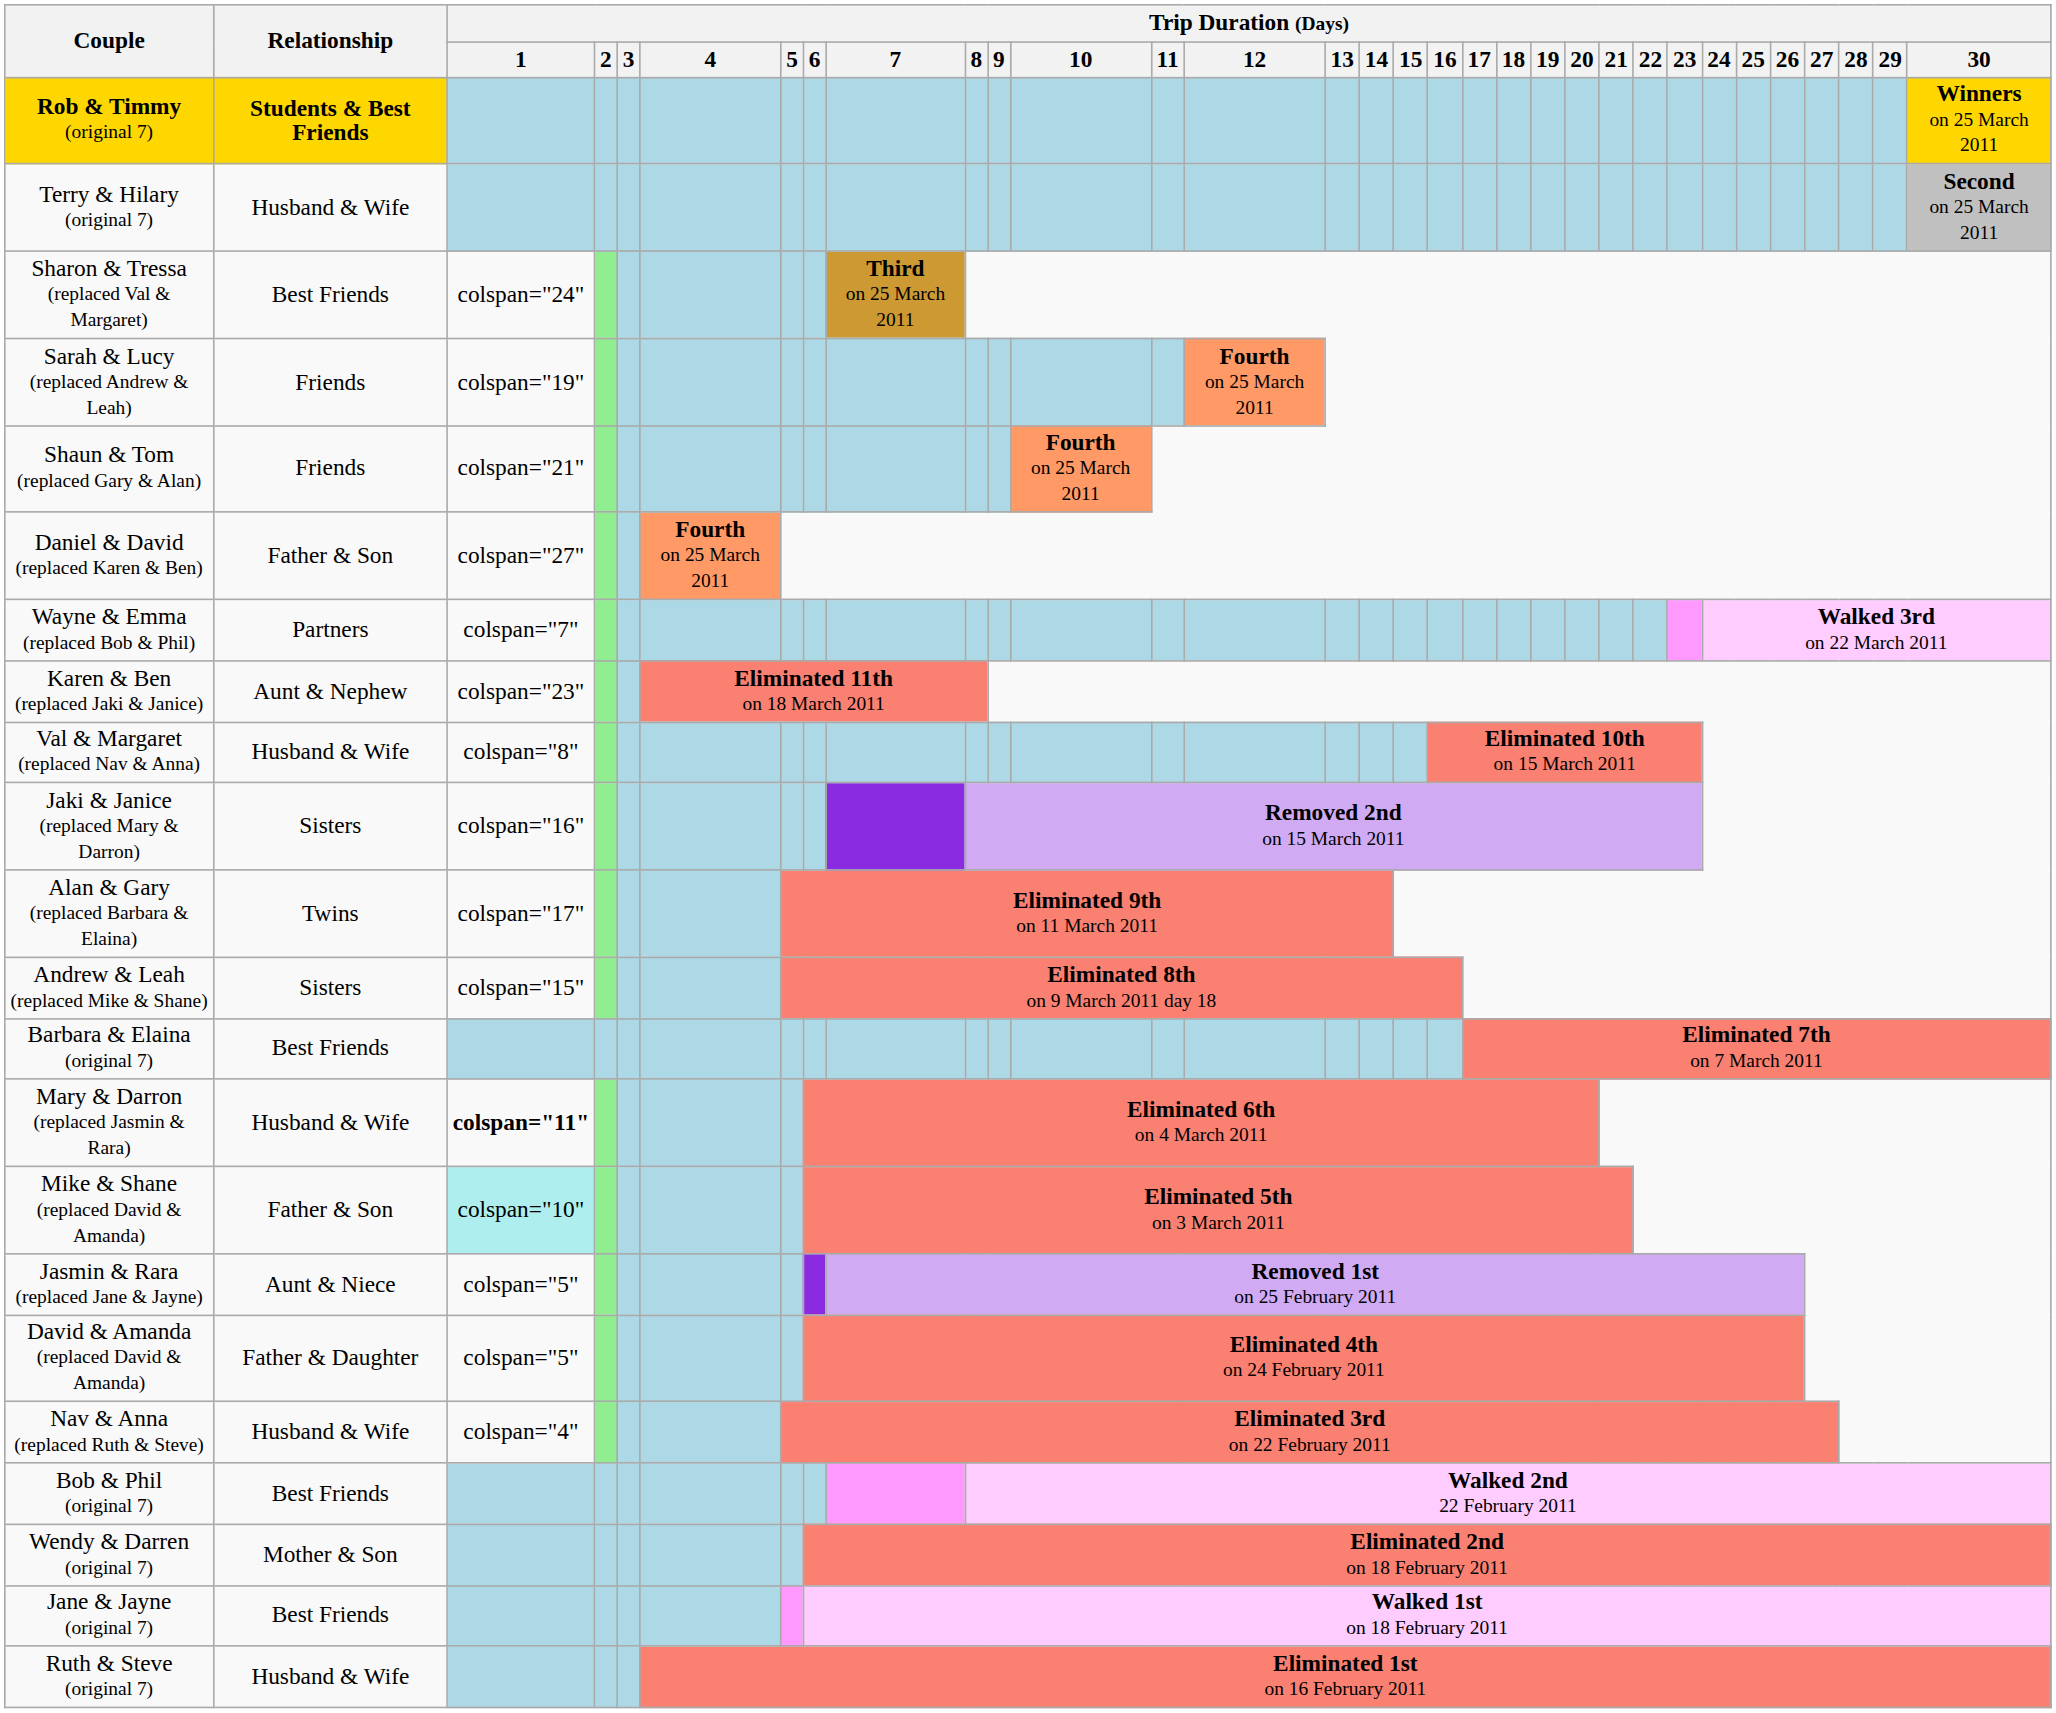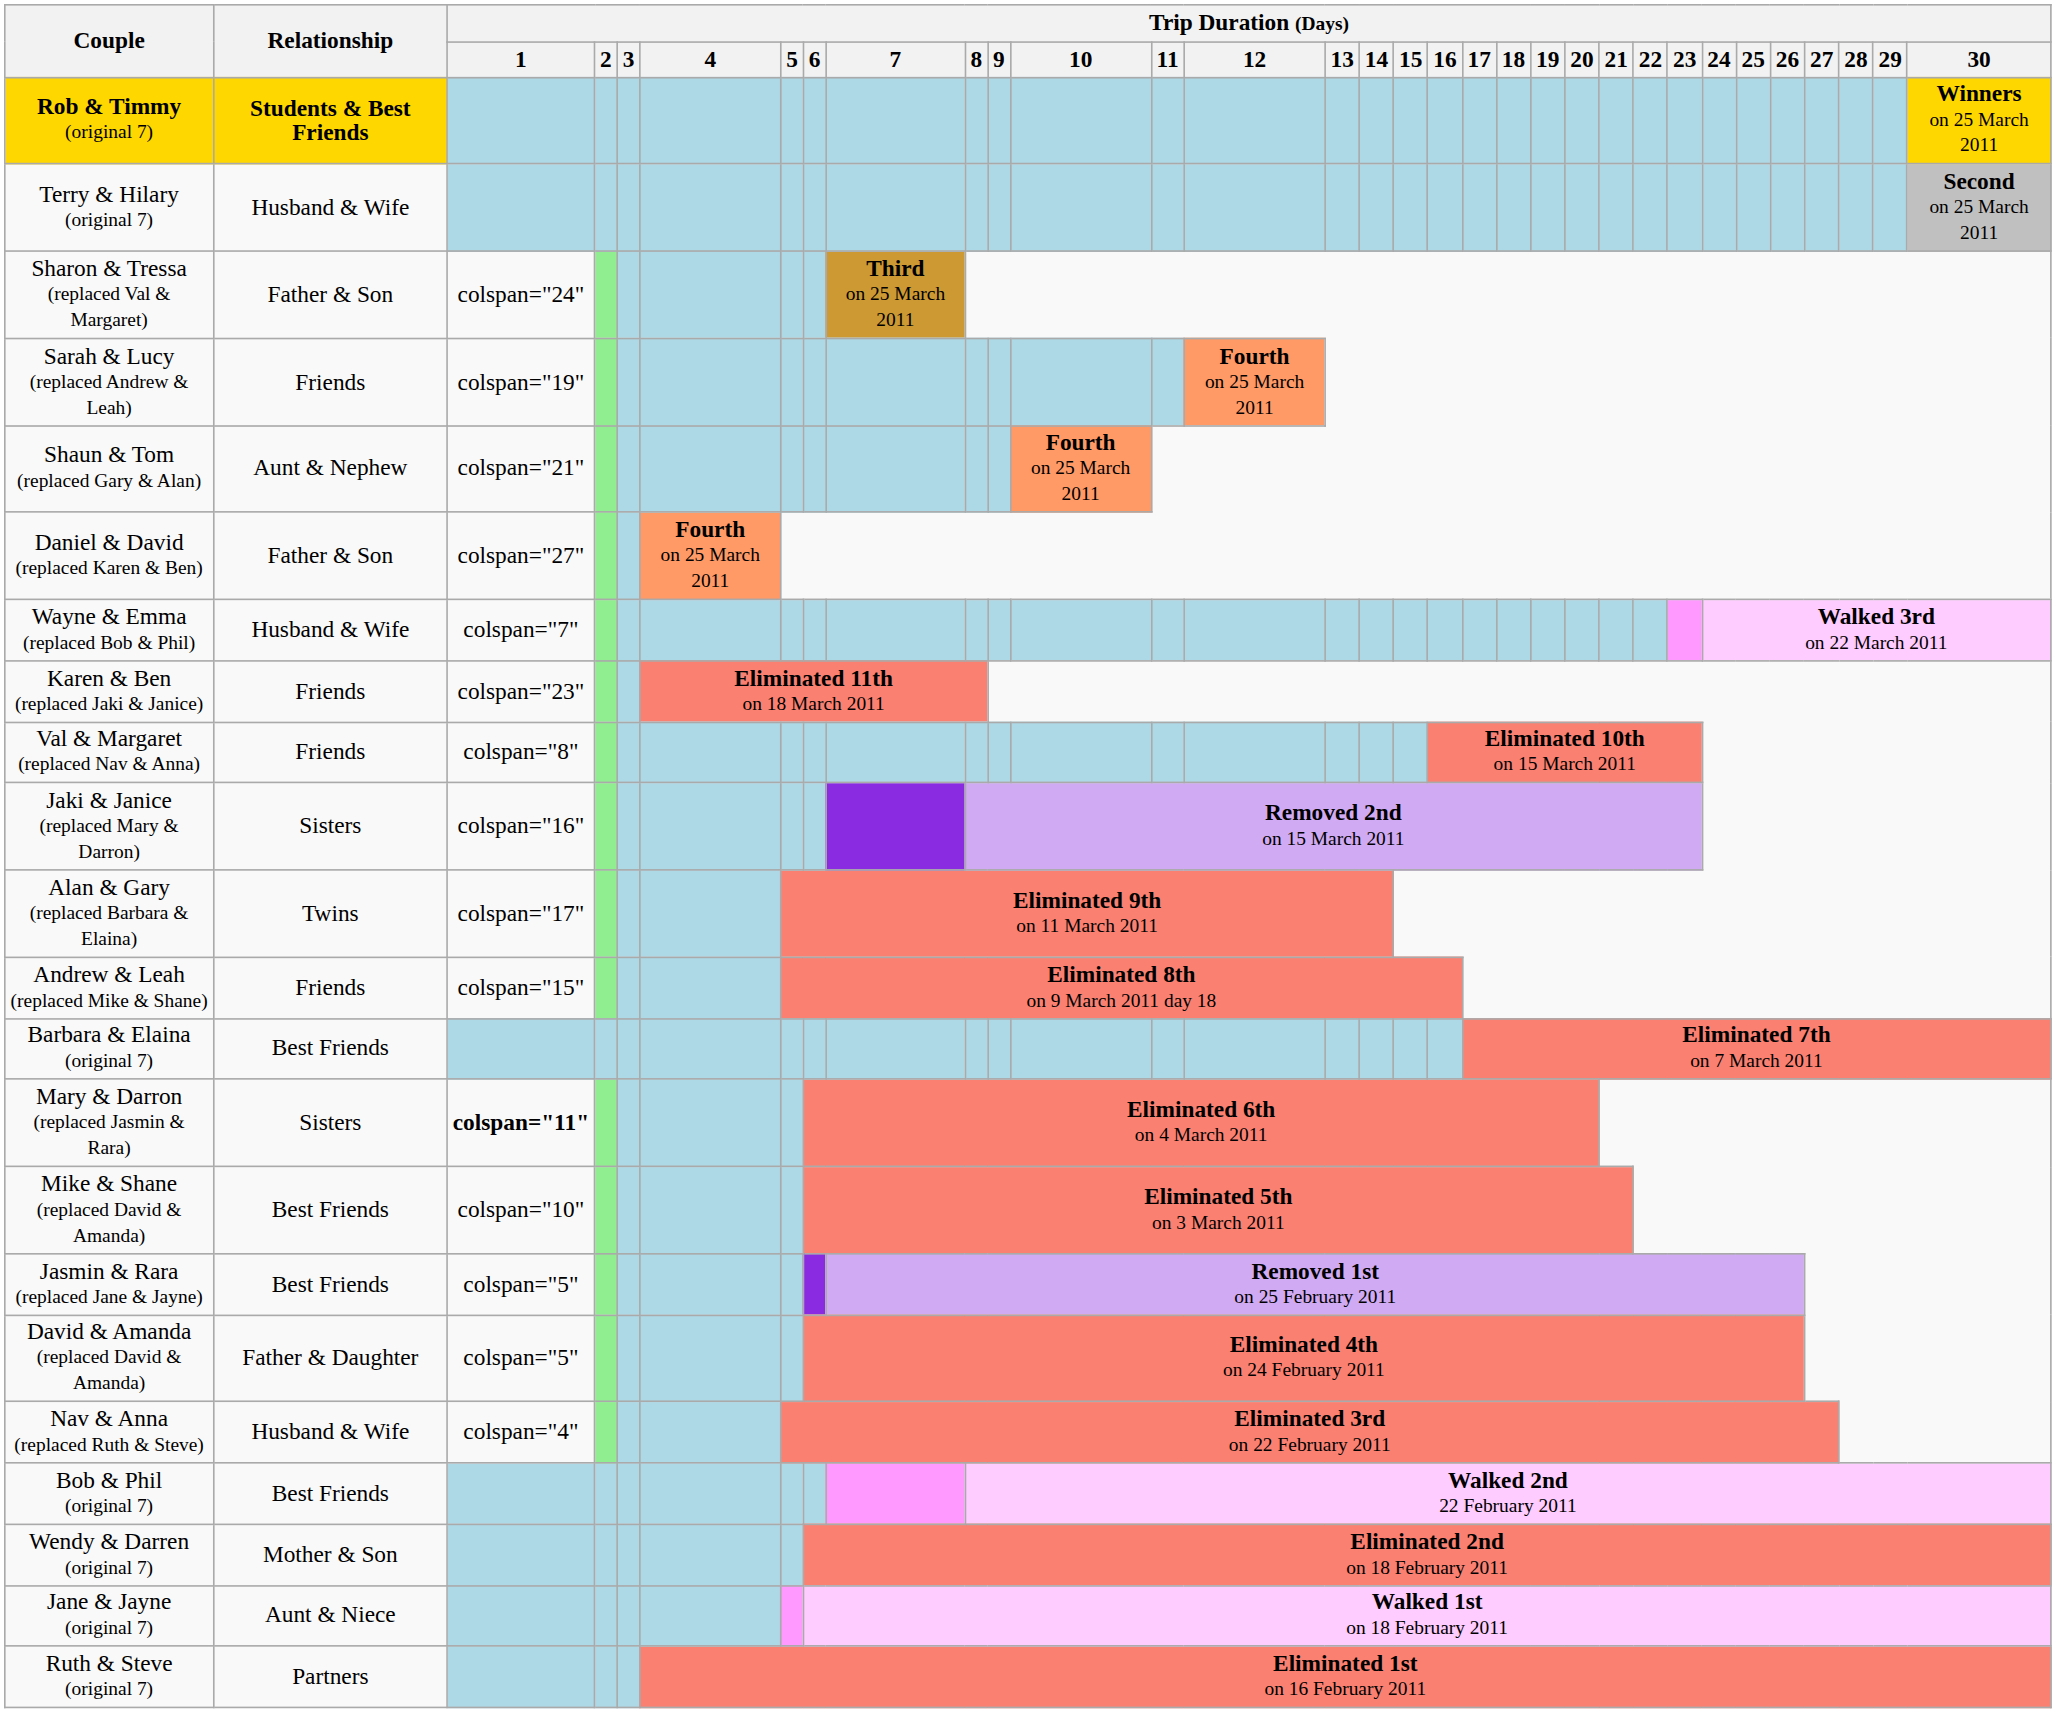(330, 294) Best Friends -> (330, 294) Father & Son
(330, 468) Friends -> (330, 468) Aunt & Nephew
(330, 630) Partners -> (330, 630) Husband & Wife
(330, 691) Aunt & Nephew -> (330, 691) Friends
(330, 752) Husband & Wife -> (330, 752) Friends
(330, 987) Sisters -> (330, 987) Friends
(330, 1122) Husband & Wife -> (330, 1122) Sisters
(330, 1209) Father & Son -> (330, 1209) Best Friends
(521, 1209) paleturquoise background -> (521, 1209) no background
(330, 1284) Aunt & Niece -> (330, 1284) Best Friends
(330, 1615) Best Friends -> (330, 1615) Aunt & Niece
(330, 1676) Husband & Wife -> (330, 1676) Partners
